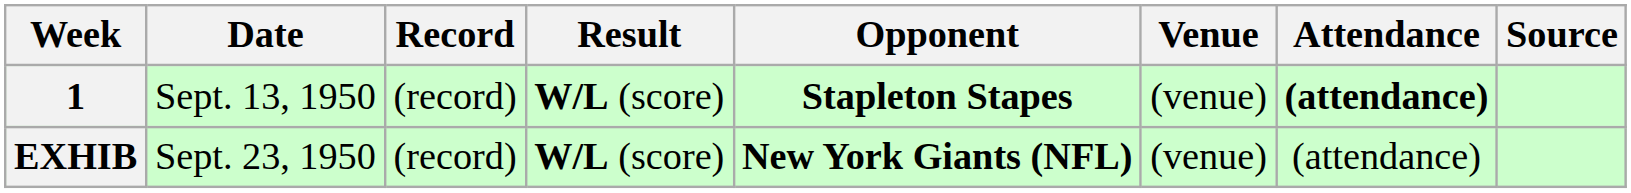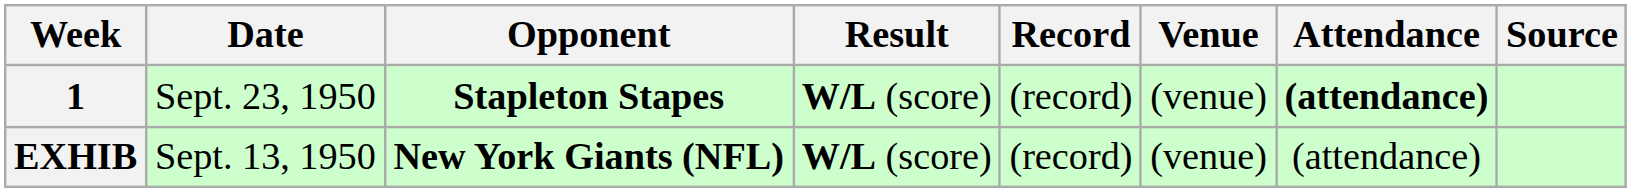columns swapped: (937, 34) <-> (455, 34)
(265, 95) Sept. 13, 1950 -> (265, 95) Sept. 23, 1950
(265, 156) Sept. 23, 1950 -> (265, 156) Sept. 13, 1950
